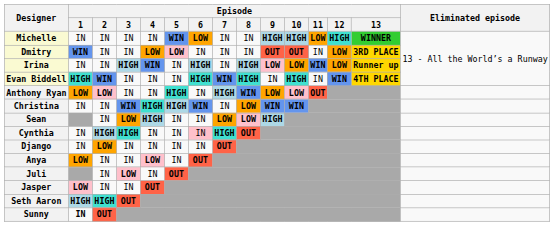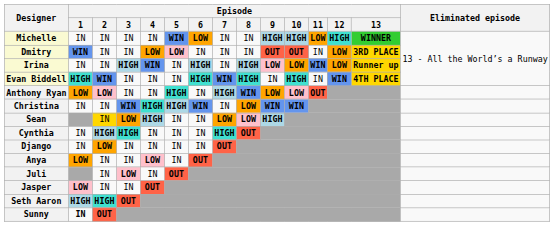(104, 120) no background -> (104, 120) gold background
(200, 133) pink background -> (200, 133) no background
